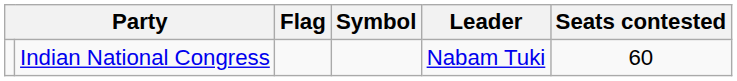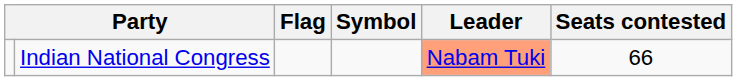(486, 57) no background -> (486, 57) lightsalmon background
(641, 57) 60 -> (641, 57) 66
